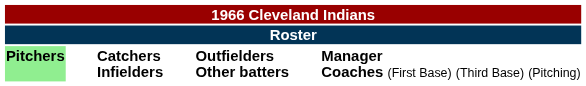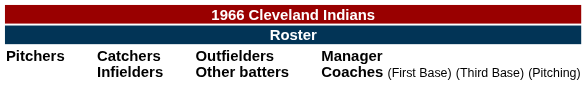(35, 55) lightgreen background -> (35, 55) no background
